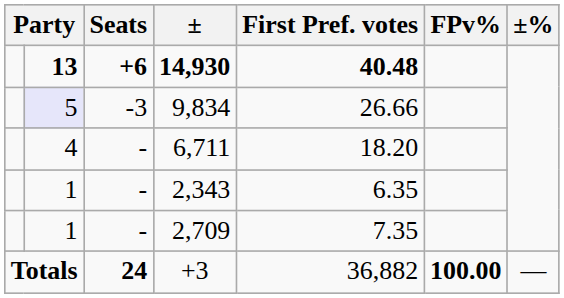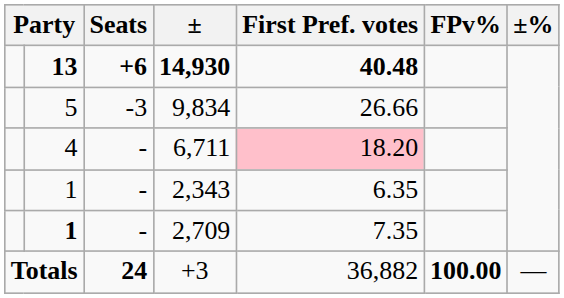(71, 107) lavender background -> (71, 107) no background
(389, 148) no background -> (389, 148) pink background
(71, 230) normal -> (71, 230) bold
